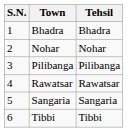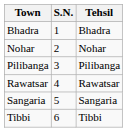columns swapped: (17, 13) <-> (52, 13)
